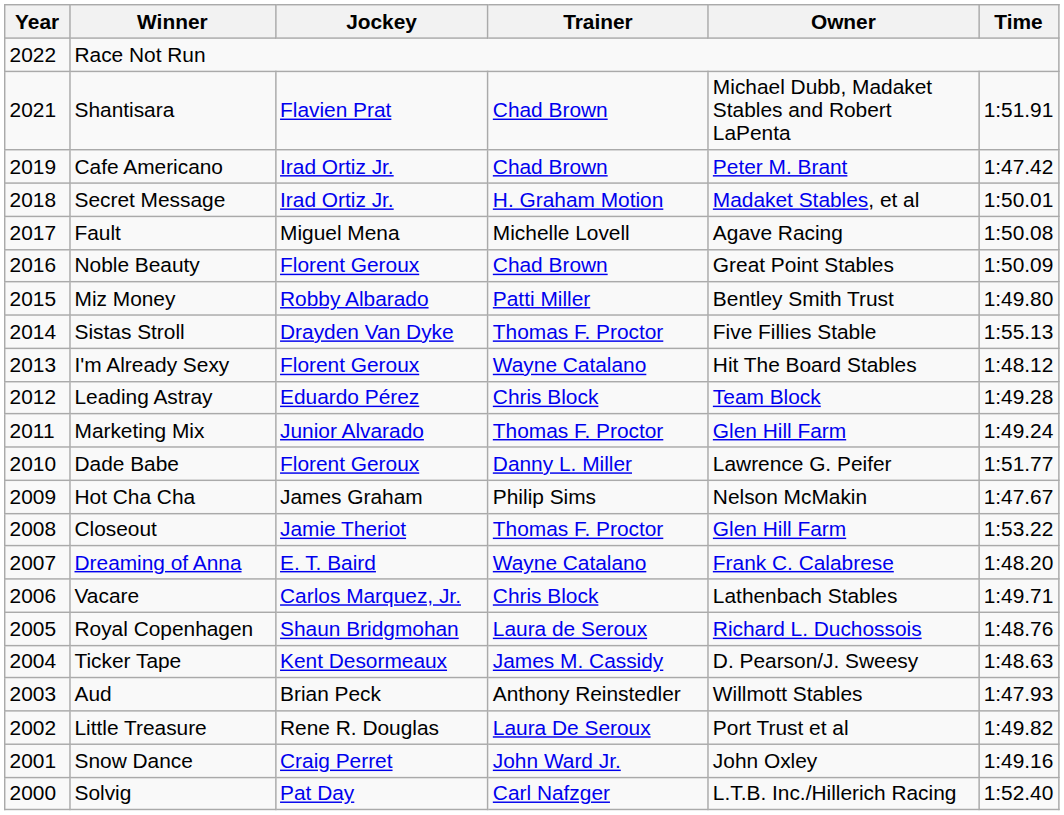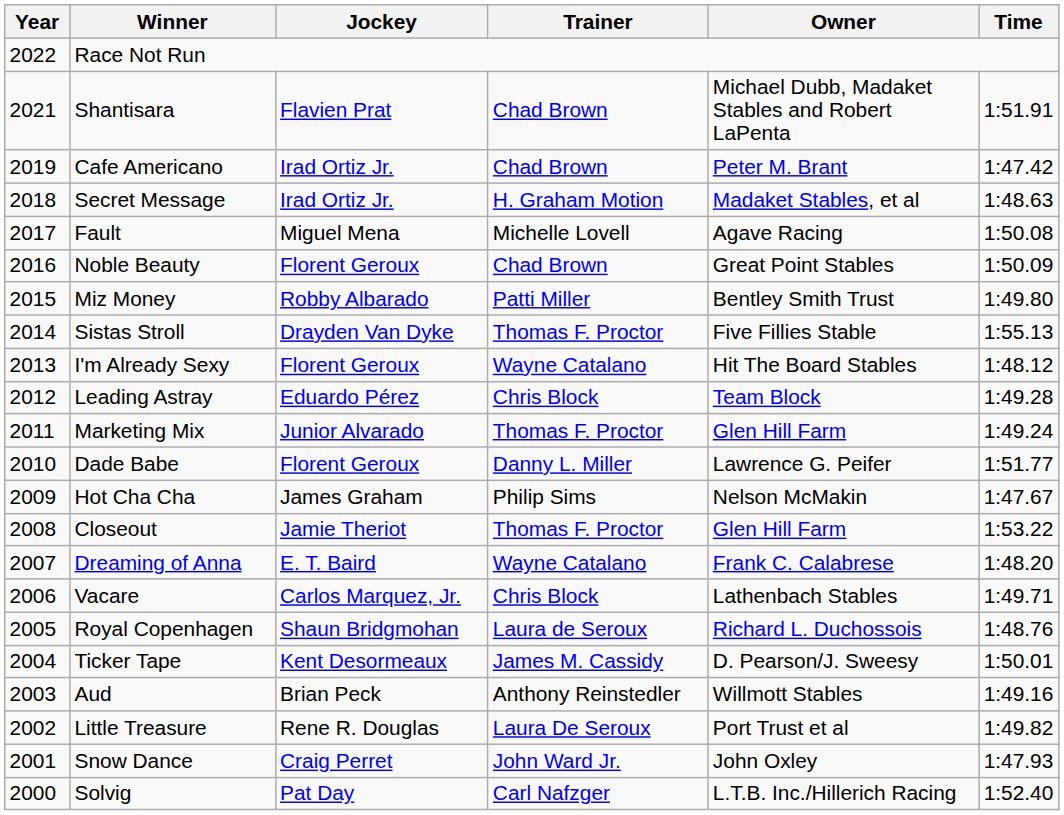(1018, 200) 1:50.01 -> (1018, 200) 1:48.63
(1018, 662) 1:48.63 -> (1018, 662) 1:50.01
(1018, 695) 1:47.93 -> (1018, 695) 1:49.16
(1018, 761) 1:49.16 -> (1018, 761) 1:47.93
